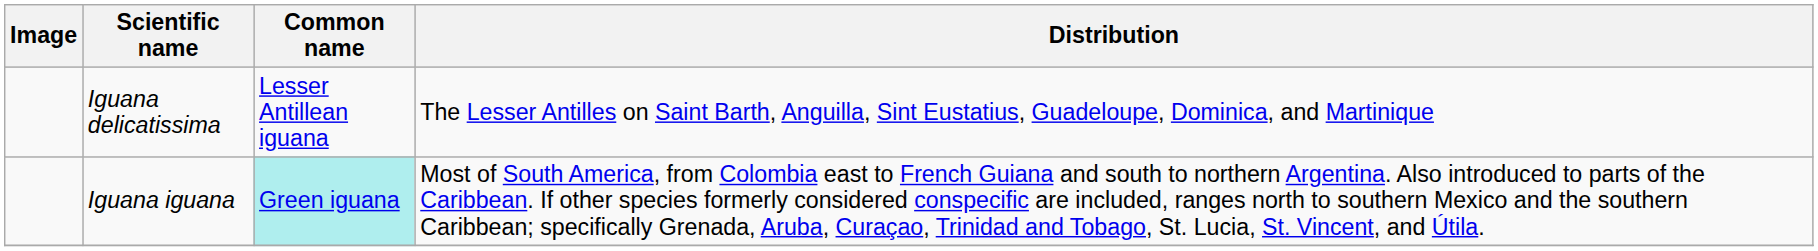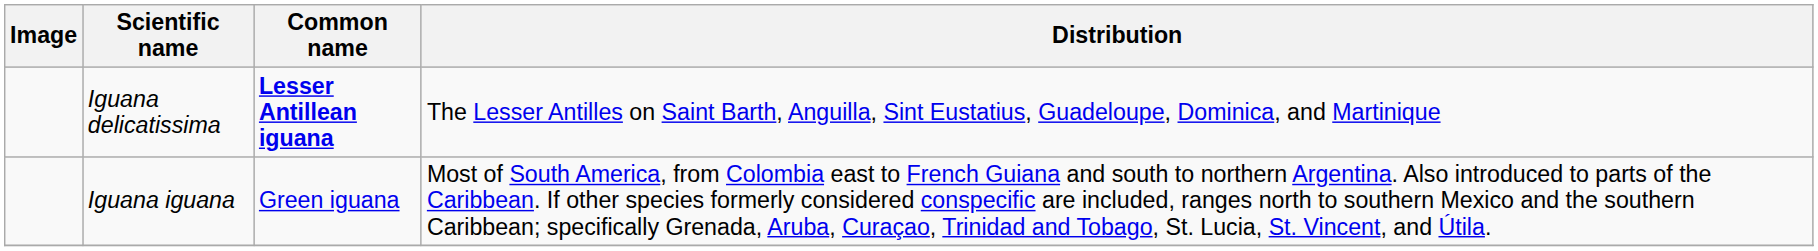(304, 111) normal -> (308, 111) bold
(329, 200) paleturquoise background -> (329, 200) no background
